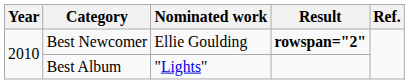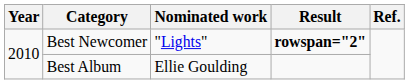(201, 41) Ellie Goulding -> (181, 41) "Lights"
(181, 66) "Lights" -> (201, 66) Ellie Goulding
